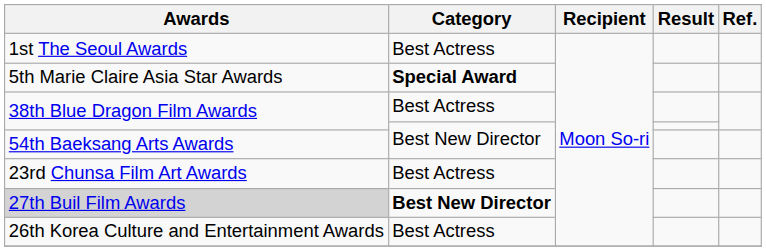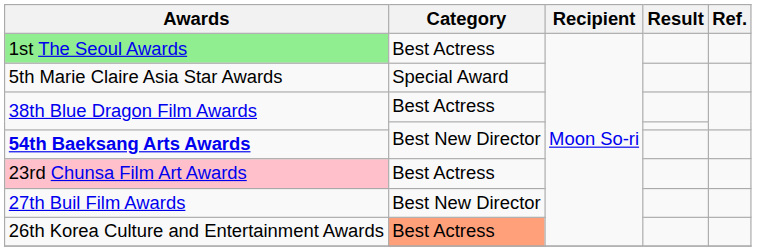(98, 48) no background -> (98, 48) lightgreen background
(455, 77) bold -> (450, 77) normal
(121, 144) normal -> (130, 144) bold
(128, 173) no background -> (128, 173) pink background
(97, 202) lightgrey background -> (97, 202) no background
(472, 202) bold -> (466, 202) normal
(443, 231) no background -> (443, 231) lightsalmon background
